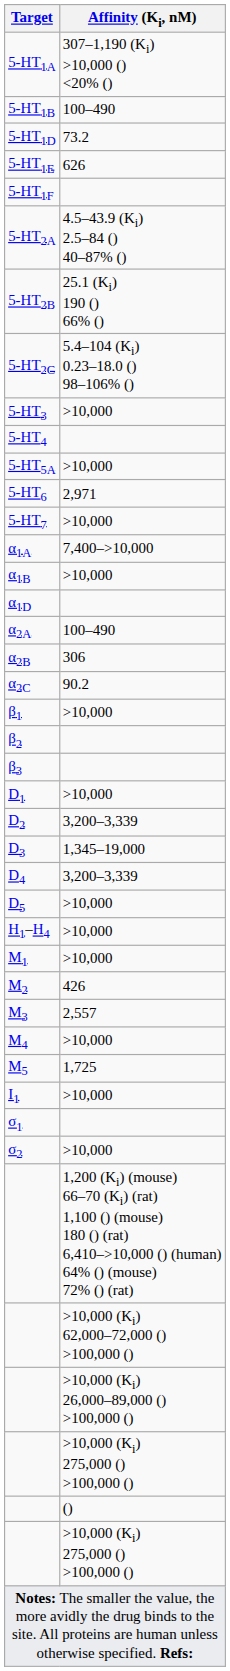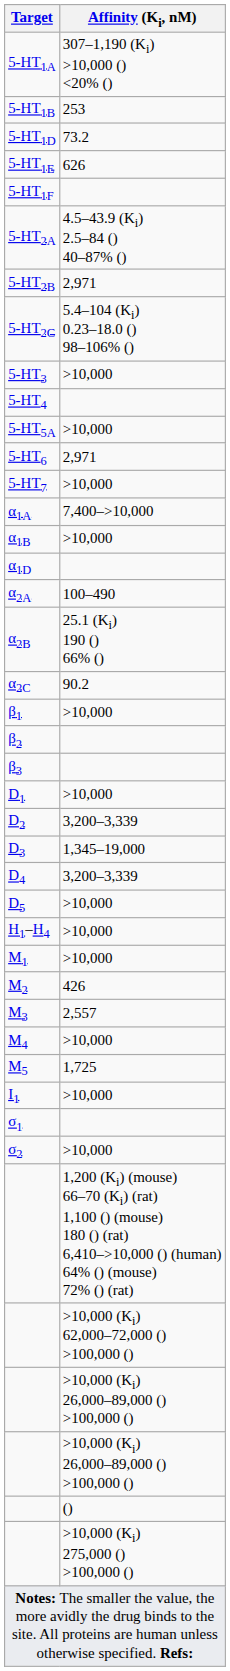(89, 109) 100–490 -> (74, 109) 253
(90, 301) 25.1 (Ki) 190 () 66% () -> (80, 283) 2,971
(74, 657) 306 -> (90, 639) 25.1 (Ki) 190 () 66% ()
(102, 1463) >10,000 (Ki) 275,000 () >100,000 () -> (115, 1463) >10,000 (Ki) 26,000–89,000 () >100,000 ()
